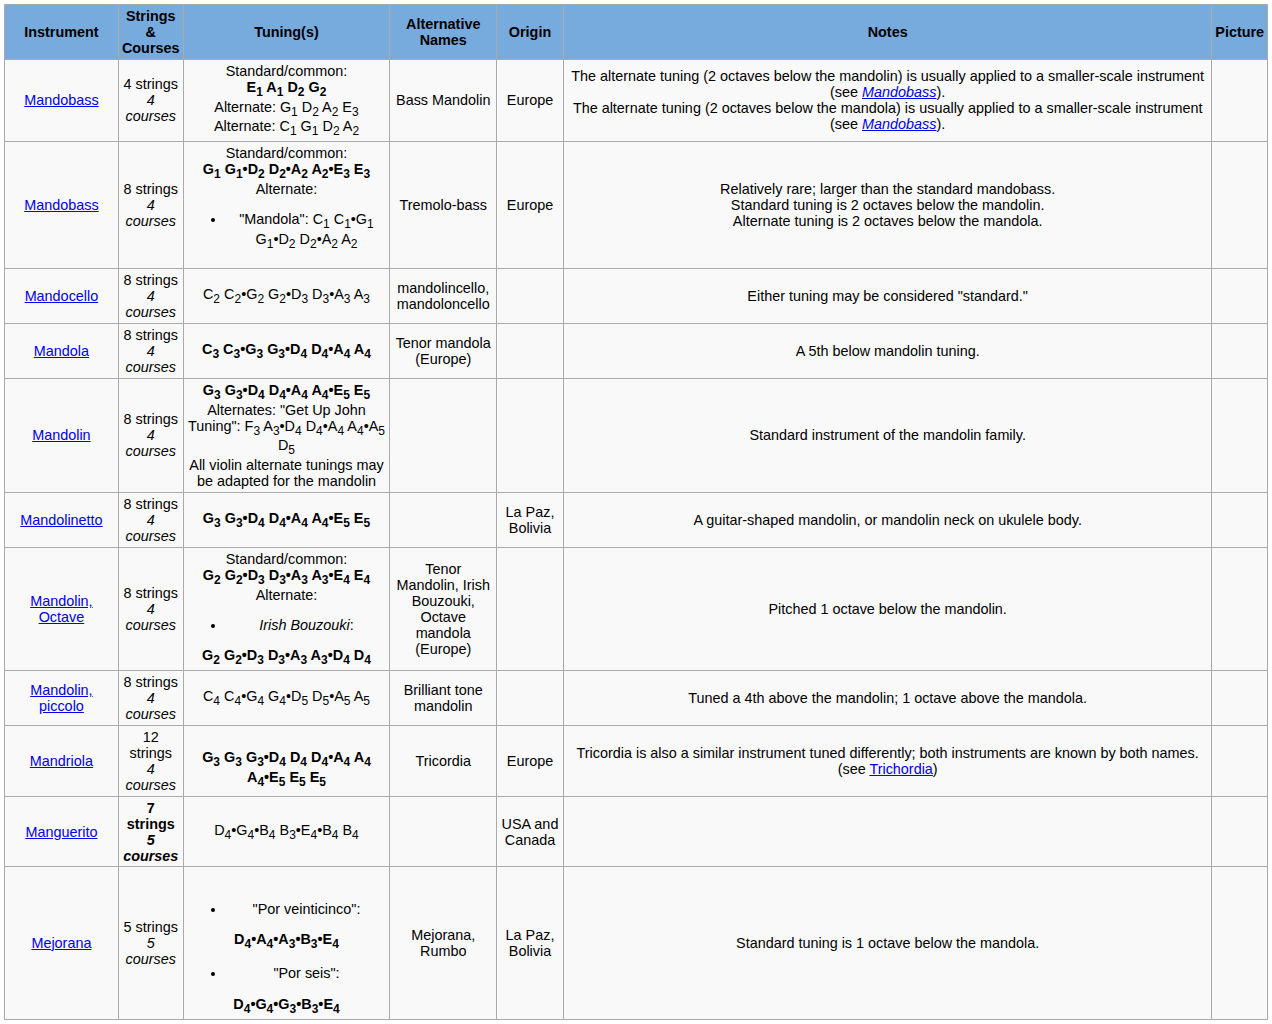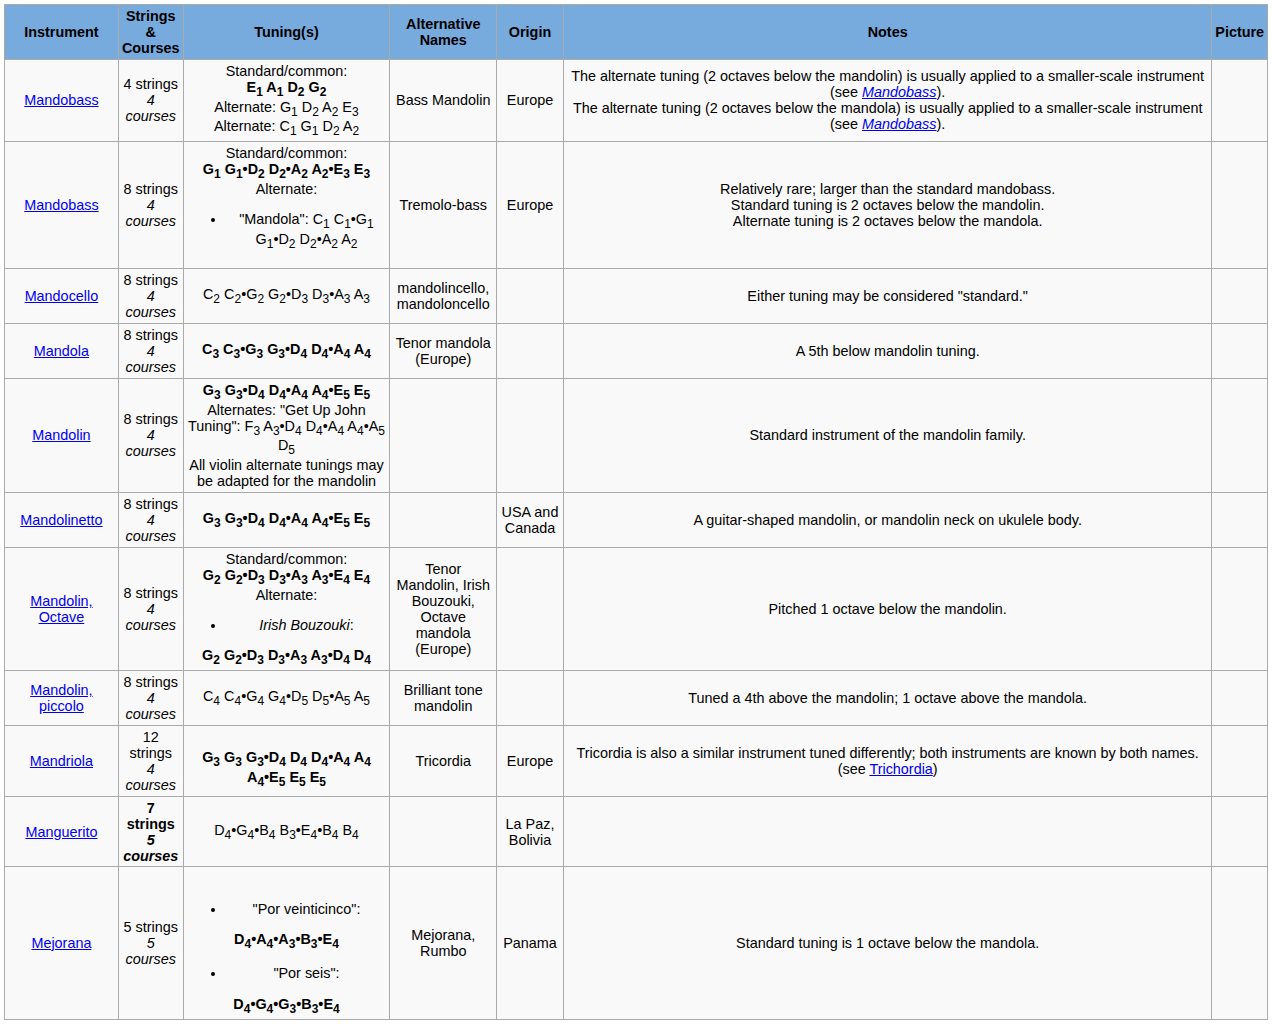(530, 520) La Paz, Bolivia -> (530, 520) USA and Canada
(530, 832) USA and Canada -> (530, 832) La Paz, Bolivia
(530, 943) La Paz, Bolivia -> (530, 943) Panama
